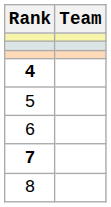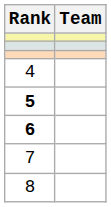(30, 73) bold -> (30, 73) normal
(30, 101) normal -> (30, 101) bold
(30, 130) normal -> (30, 130) bold
(30, 158) bold -> (30, 158) normal
